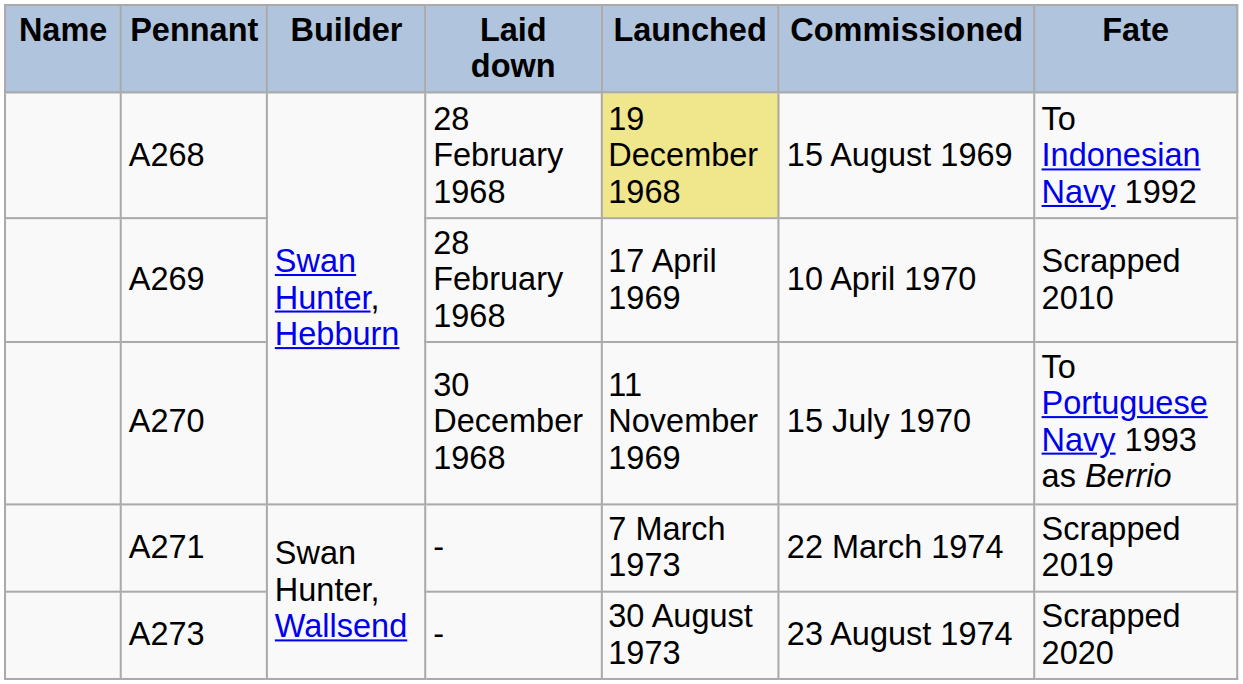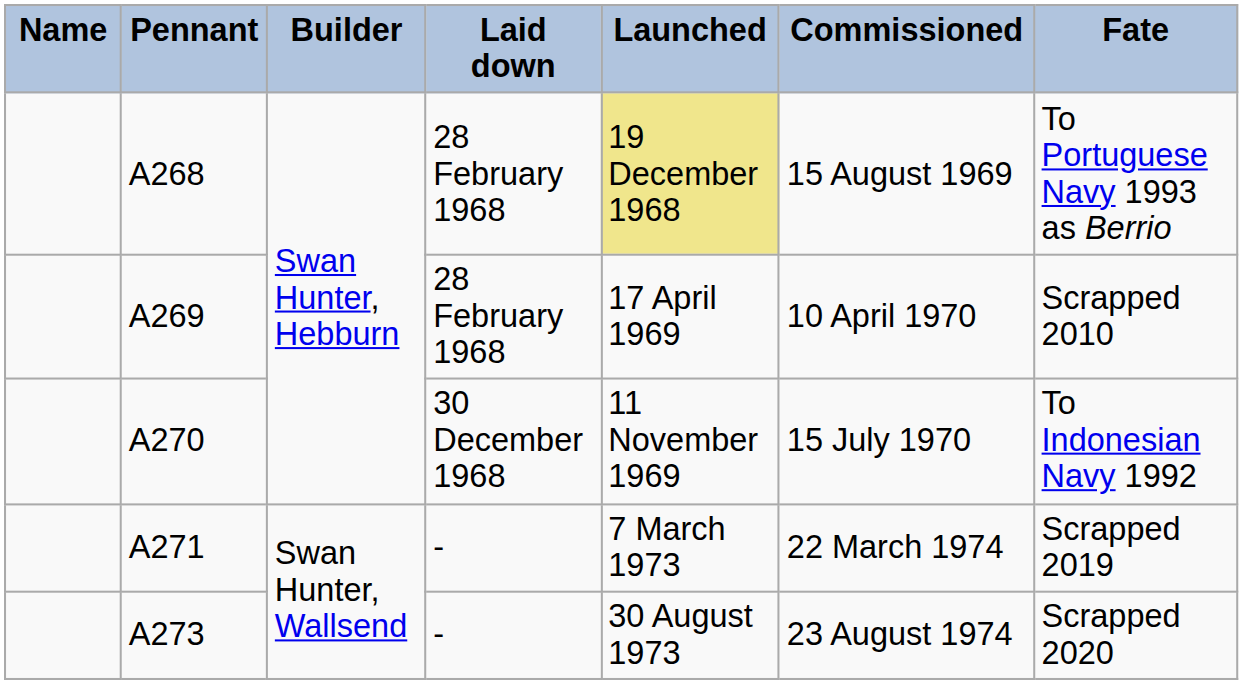(1121, 154) To Indonesian Navy 1992 -> (1125, 173) To Portuguese Navy 1993 as Berrio
(1125, 422) To Portuguese Navy 1993 as Berrio -> (1121, 440) To Indonesian Navy 1992
